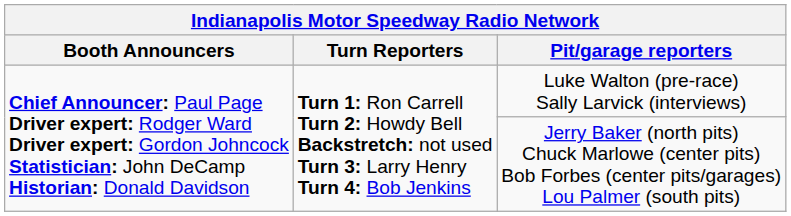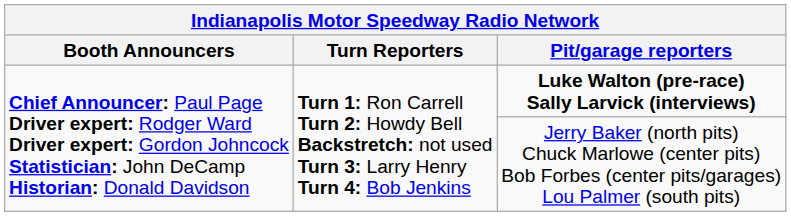(641, 91) normal -> (641, 91) bold
